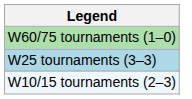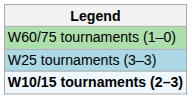(92, 82) normal -> (95, 82) bold
